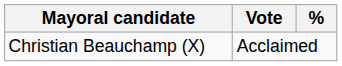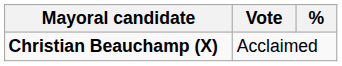(107, 46) normal -> (113, 46) bold
